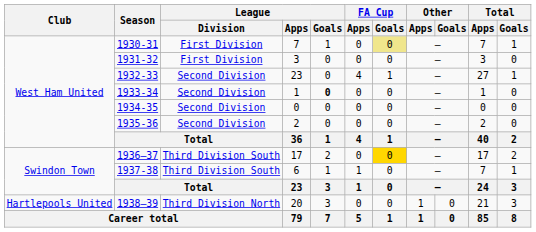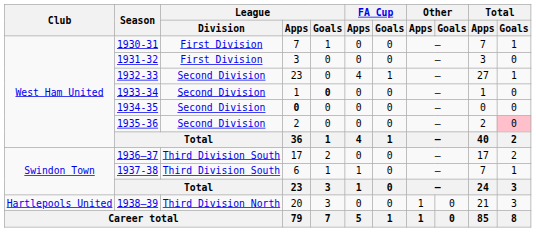(390, 44) khaki background -> (390, 44) no background
(297, 108) normal -> (297, 108) bold
(514, 124) no background -> (514, 124) pink background
(390, 155) gold background -> (390, 155) no background
